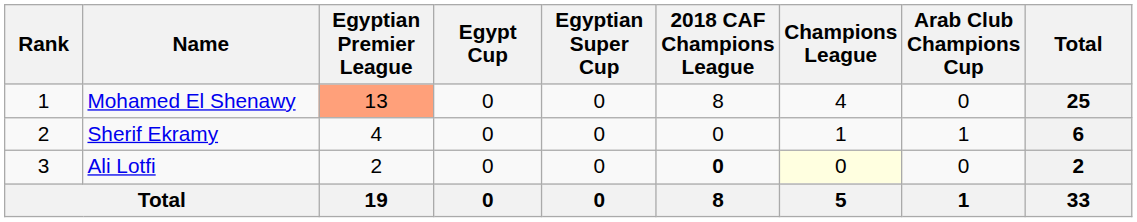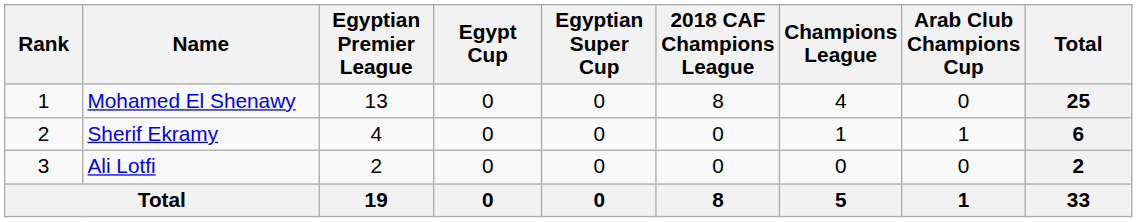(376, 100) lightsalmon background -> (376, 100) no background
(718, 166) bold -> (718, 166) normal
(841, 166) lightyellow background -> (841, 166) no background
